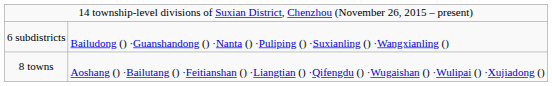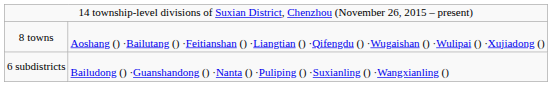rows swapped: (36, 36) <-> (36, 66)
